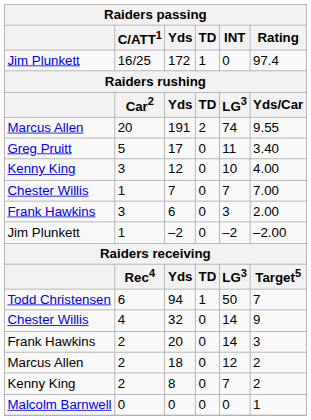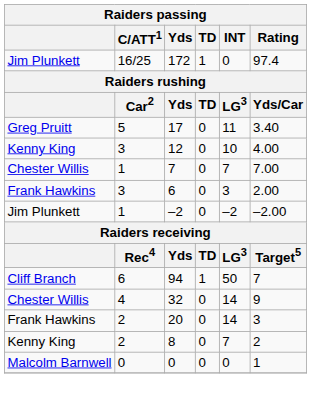- row: (179, 127)
(59, 299) Todd Christensen -> (42, 278) Cliff Branch
- row: (175, 362)
